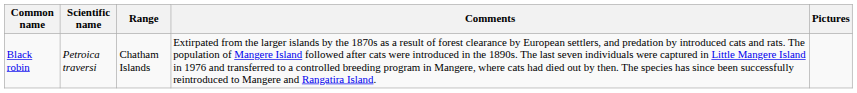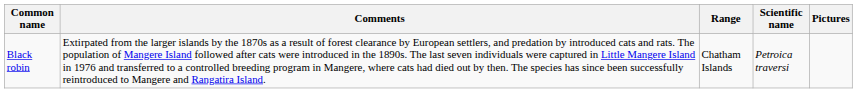columns swapped: (89, 19) <-> (490, 19)
